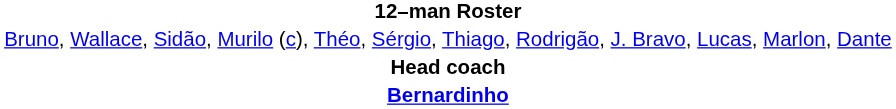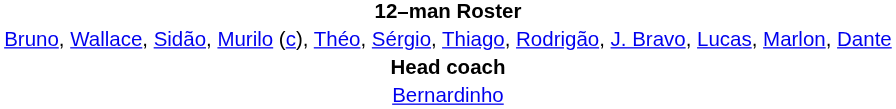(448, 95) bold -> (448, 95) normal
